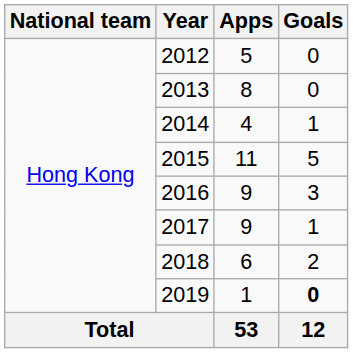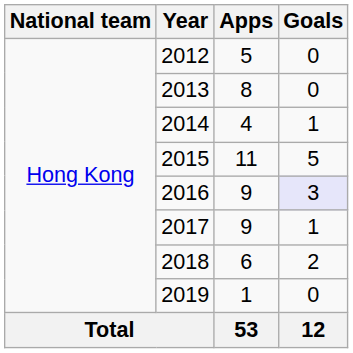(313, 192) no background -> (313, 192) lavender background
(313, 295) bold -> (313, 295) normal
